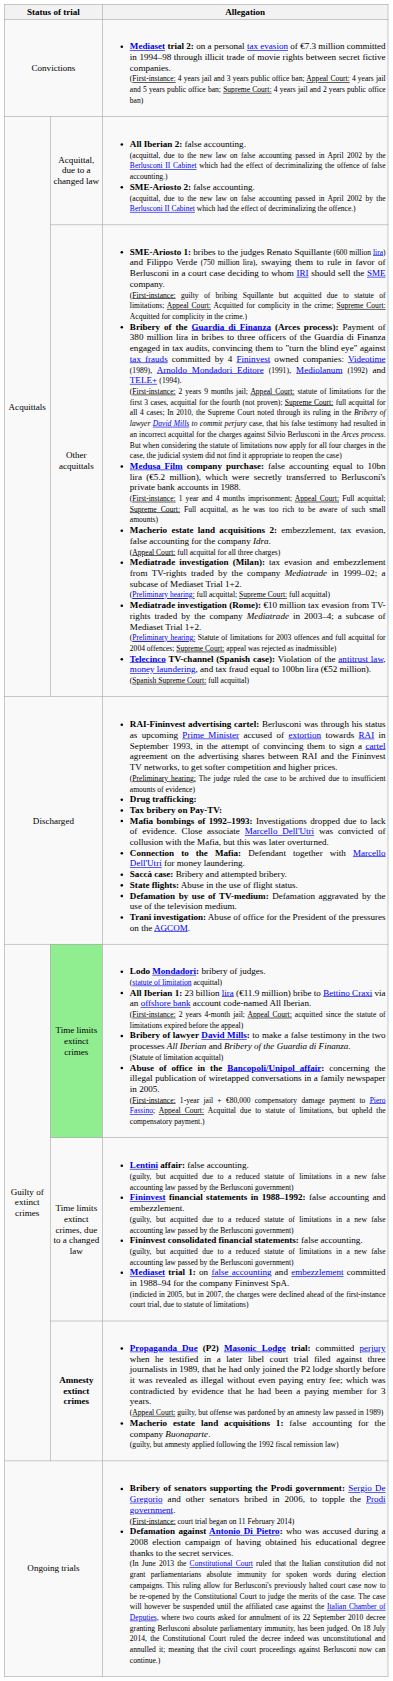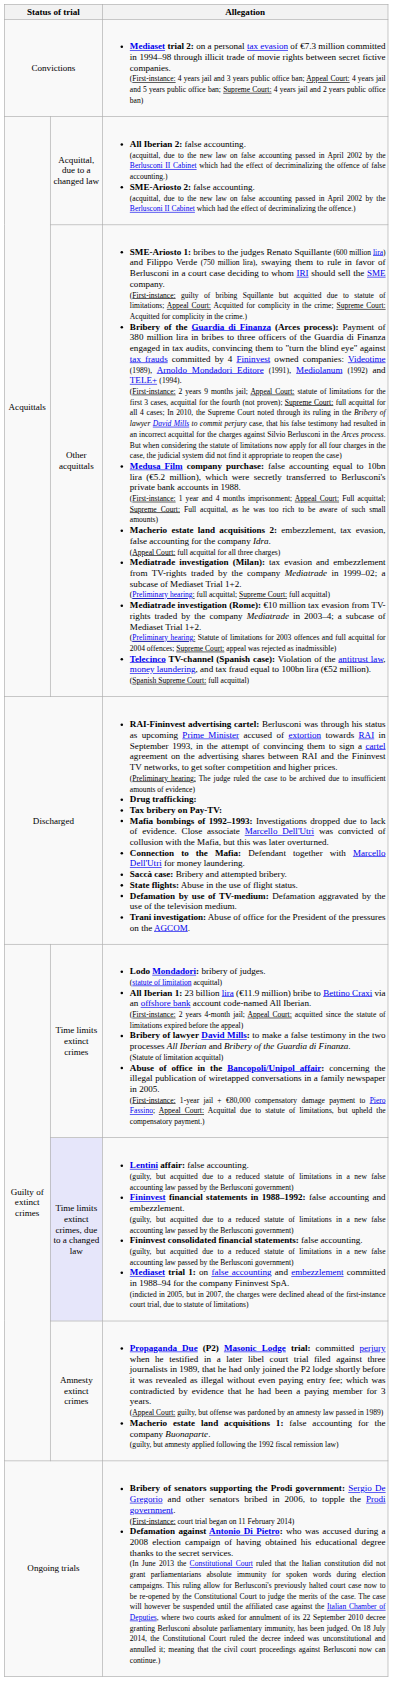(76, 1041) lightgreen background -> (76, 1041) no background
(76, 1230) no background -> (76, 1230) lavender background
(76, 1391) bold -> (76, 1391) normal
